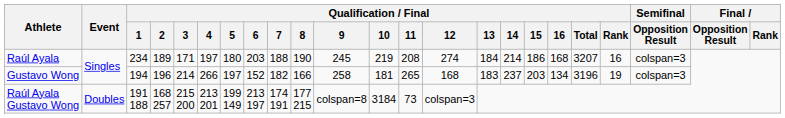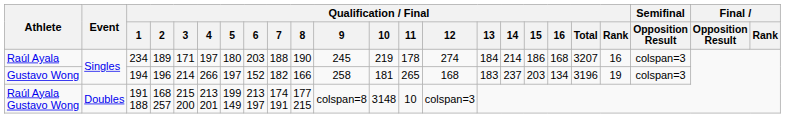(410, 58) 208 -> (410, 58) 178
(384, 99) 3184 -> (384, 99) 3148
(410, 99) 73 -> (410, 99) 10
